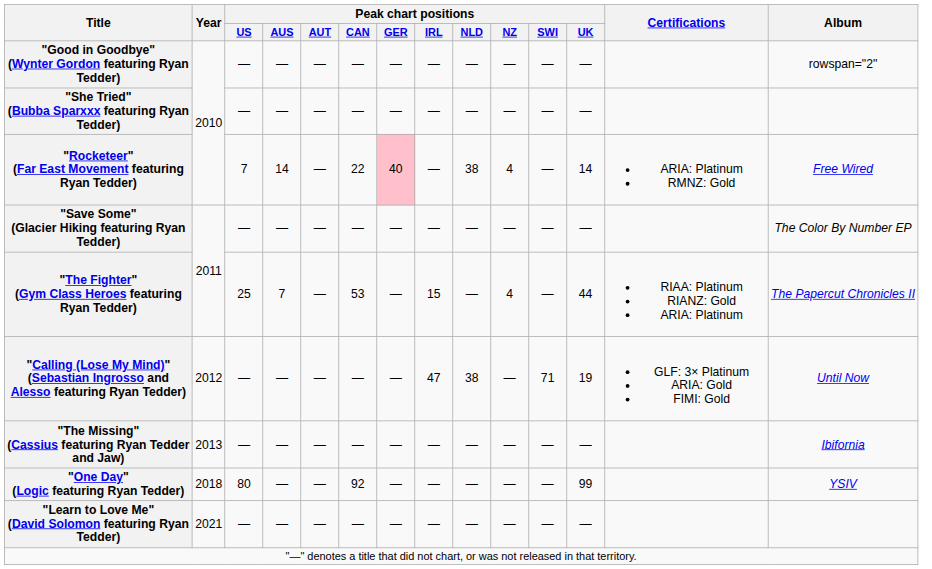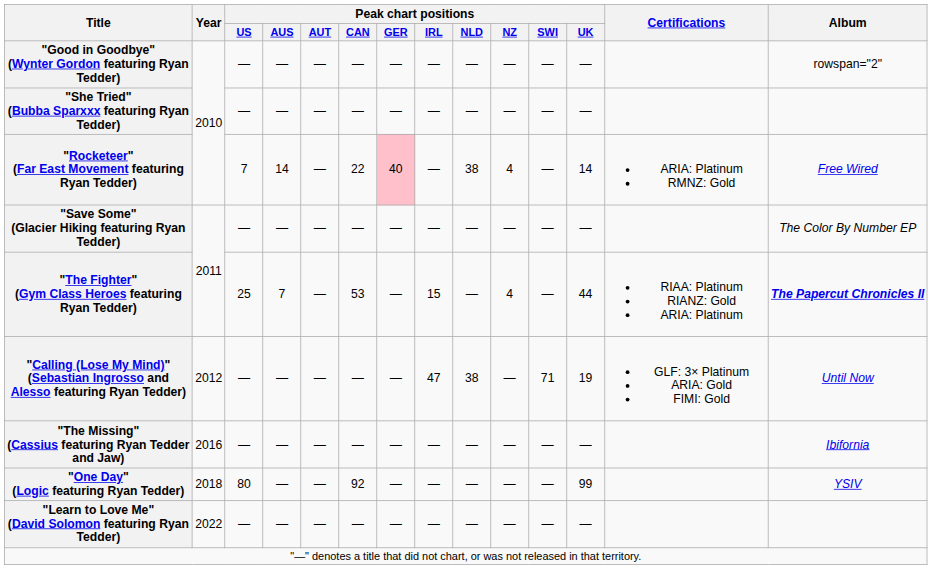(843, 294) normal -> (848, 294) bold
(209, 444) 2013 -> (209, 444) 2016
(209, 524) 2021 -> (209, 524) 2022
